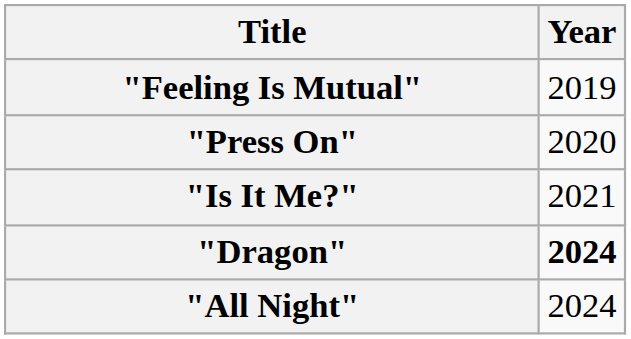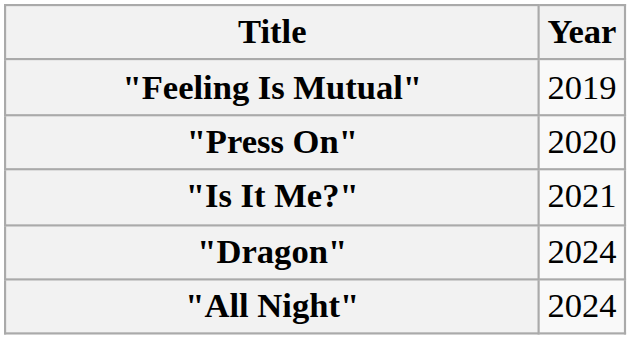(582, 251) bold -> (582, 251) normal
